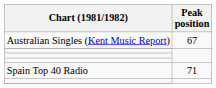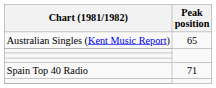(192, 40) 67 -> (192, 40) 65
